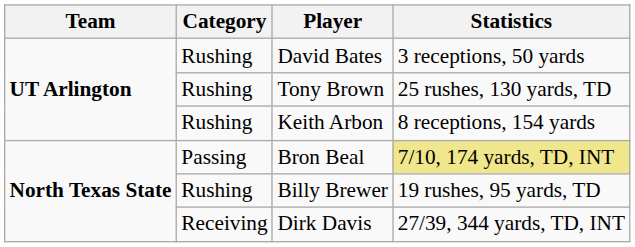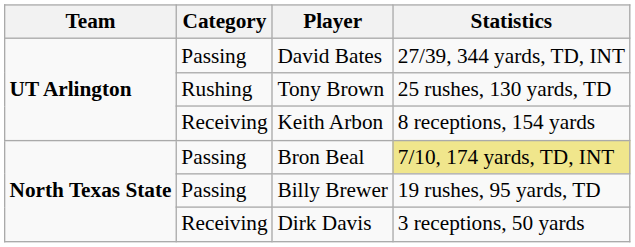(217, 55) Rushing -> (214, 55) Passing
(491, 55) 3 receptions, 50 yards -> (511, 55) 27/39, 344 yards, TD, INT
(217, 122) Rushing -> (224, 122) Receiving
(217, 190) Rushing -> (214, 190) Passing
(511, 224) 27/39, 344 yards, TD, INT -> (491, 224) 3 receptions, 50 yards
